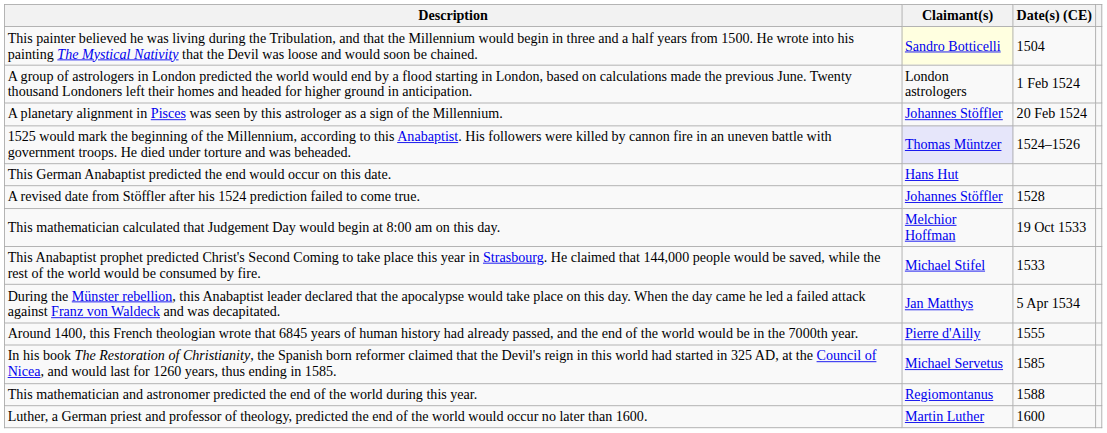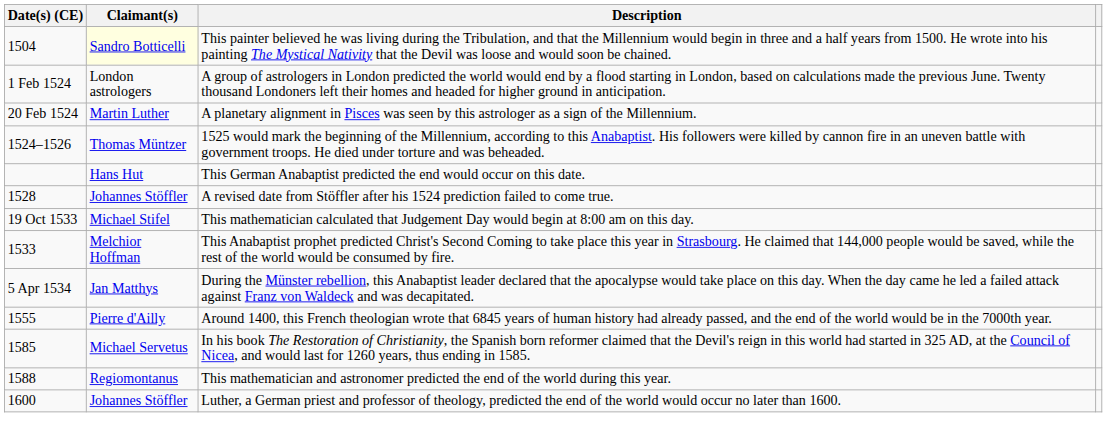columns swapped: (1054, 15) <-> (453, 15)
(954, 114) Johannes Stöffler -> (129, 114) Martin Luther
(953, 144) lavender background -> (138, 144) no background
(931, 227) Melchior Hoffman -> (130, 219) Michael Stifel
(945, 265) Michael Stifel -> (115, 249) Melchior Hoffman
(945, 416) Martin Luther -> (139, 400) Johannes Stöffler
